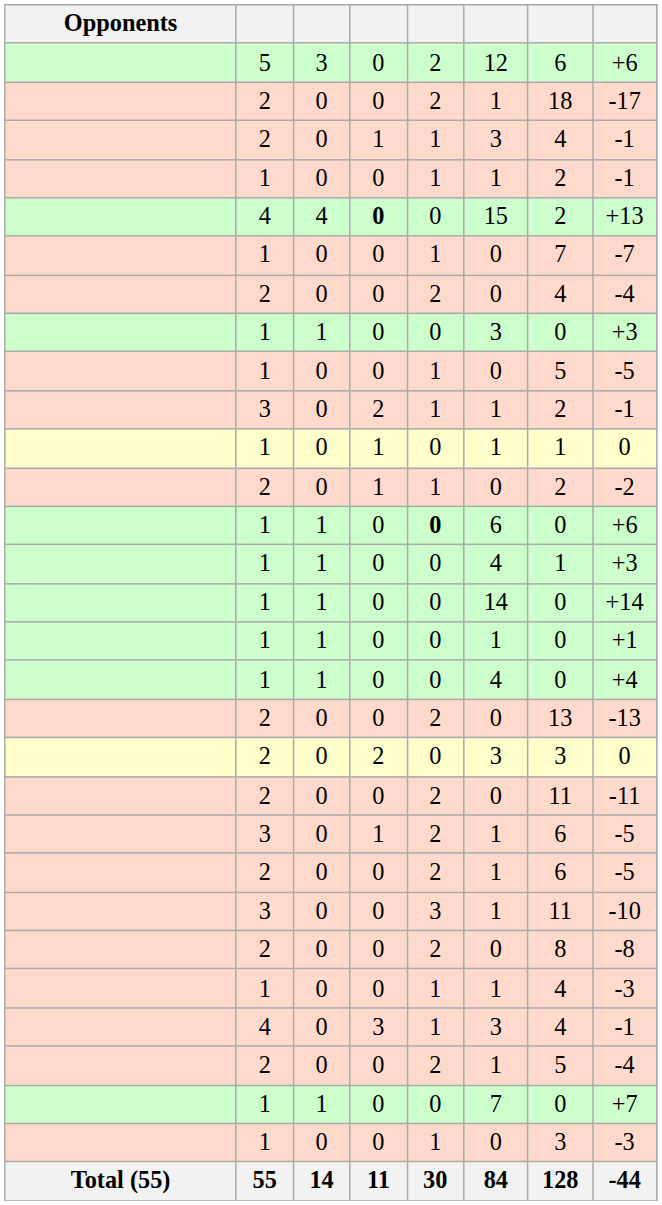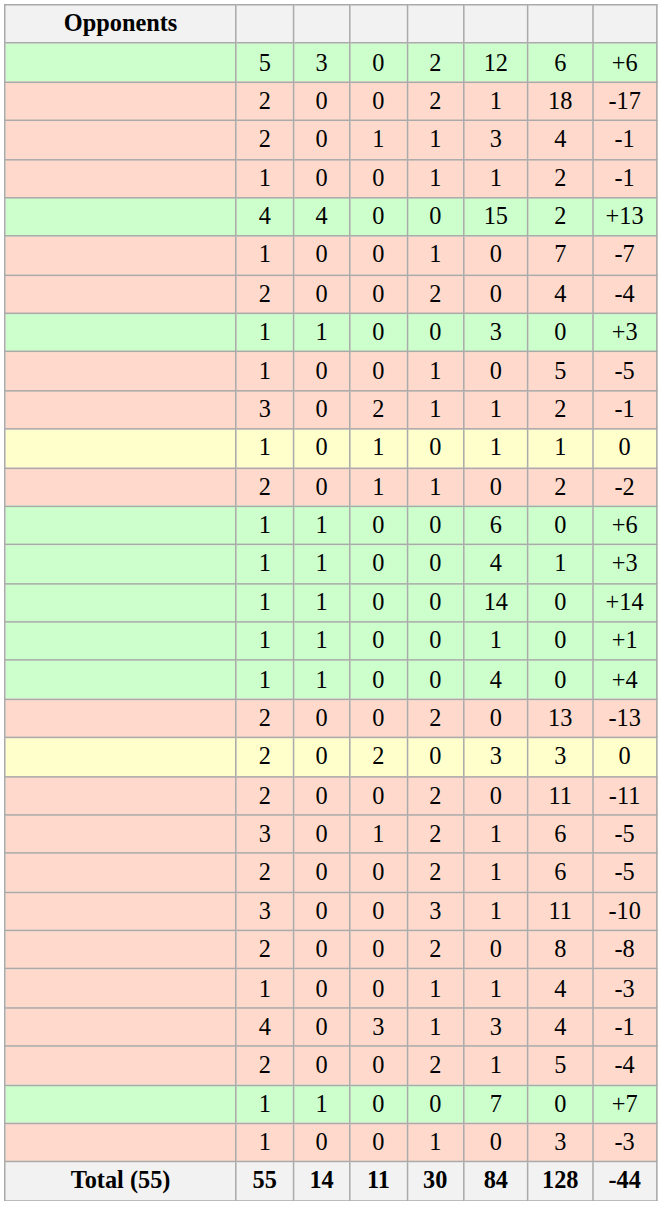(378, 216) bold -> (378, 216) normal
(435, 525) bold -> (435, 525) normal
